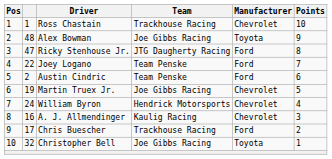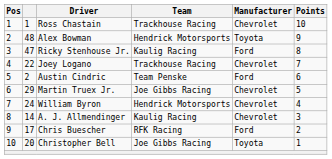(172, 37) Joe Gibbs Racing -> (182, 37) Hendrick Motorsports
(182, 51) JTG Daugherty Racing -> (165, 51) Kaulig Racing
(160, 64) Team Penske -> (175, 64) Trackhouse Racing
(244, 64) Ford -> (256, 64) Chevrolet
(29, 90) 19 -> (29, 90) 29
(29, 117) 16 -> (29, 117) 14
(175, 130) Trackhouse Racing -> (158, 130) RFK Racing
(29, 144) 32 -> (29, 144) 20
